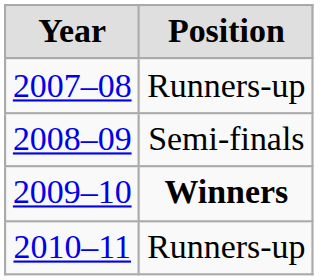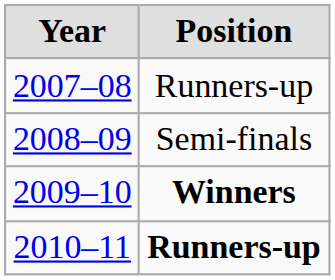(226, 246) normal -> (234, 246) bold
